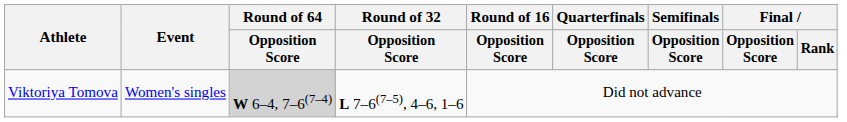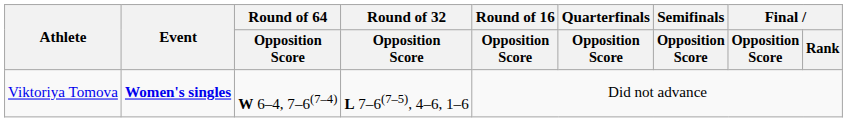(175, 93) normal -> (178, 93) bold
(283, 102) lightgrey background -> (288, 102) no background
